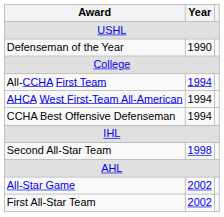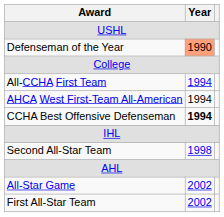(200, 47) no background -> (200, 47) lightsalmon background
(200, 116) normal -> (200, 116) bold
